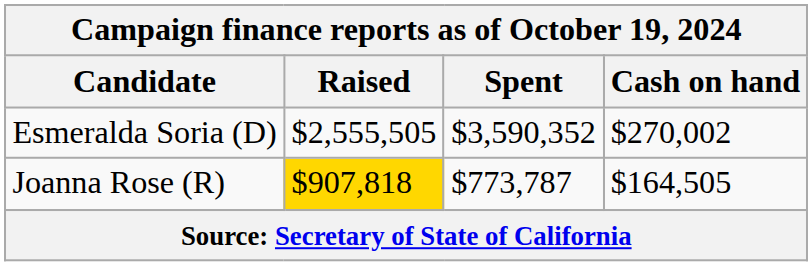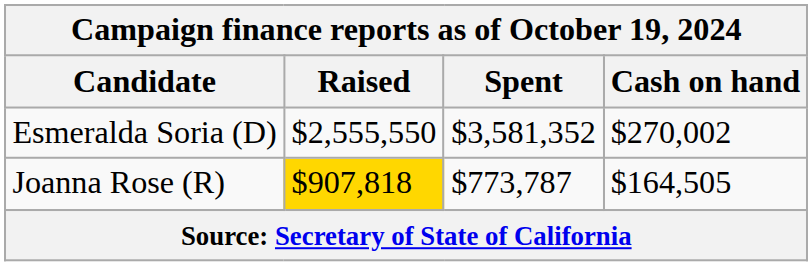(364, 132) $2,555,505 -> (364, 132) $2,555,550
(523, 132) $3,590,352 -> (523, 132) $3,581,352
